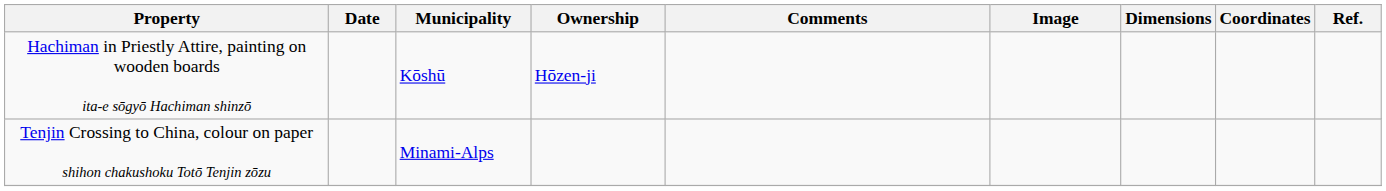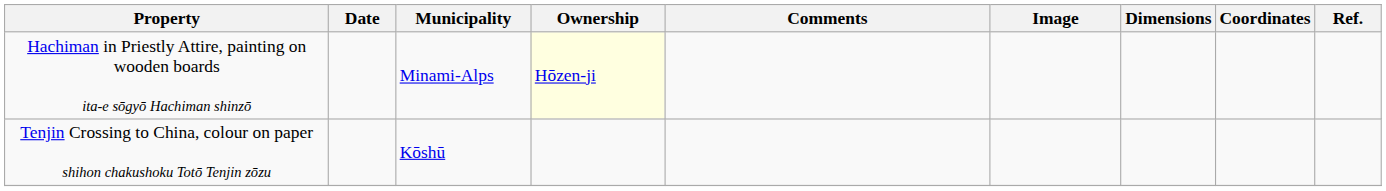(422, 75) Kōshū -> (447, 75) Minami-Alps
(565, 75) no background -> (565, 75) lightyellow background
(447, 152) Minami-Alps -> (422, 152) Kōshū
